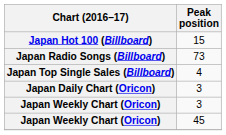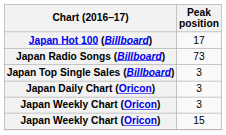(199, 40) 15 -> (199, 40) 17
(199, 72) 4 -> (199, 72) 3
(199, 121) 45 -> (199, 121) 15
